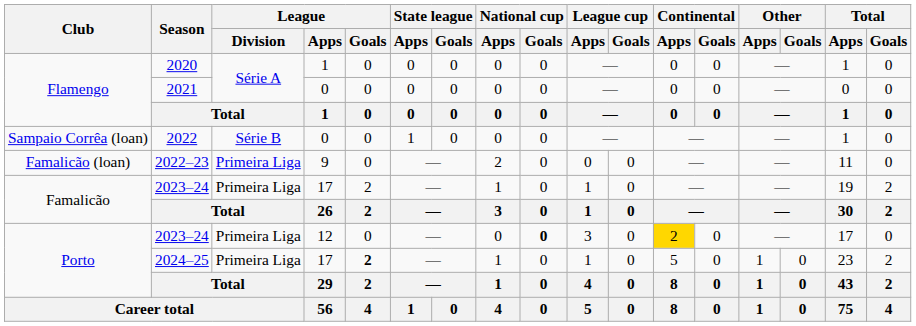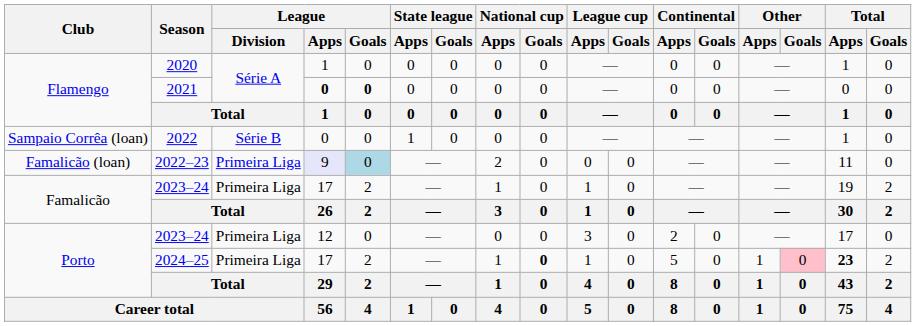(325, 89) normal -> (325, 89) bold
(368, 89) normal -> (368, 89) bold
(325, 162) no background -> (325, 162) lavender background
(368, 162) no background -> (368, 162) lightblue background
(544, 235) bold -> (544, 235) normal
(674, 235) gold background -> (674, 235) no background
(368, 260) bold -> (368, 260) normal
(544, 260) normal -> (544, 260) bold
(803, 260) no background -> (803, 260) pink background
(846, 260) normal -> (846, 260) bold
